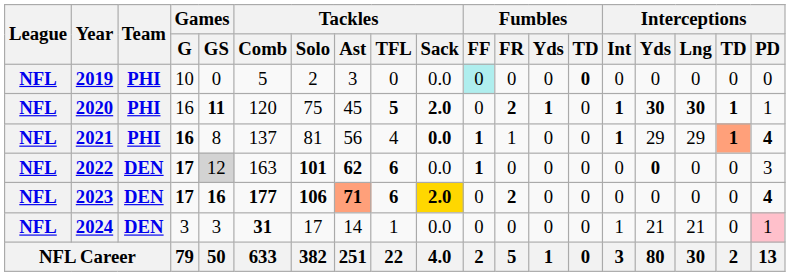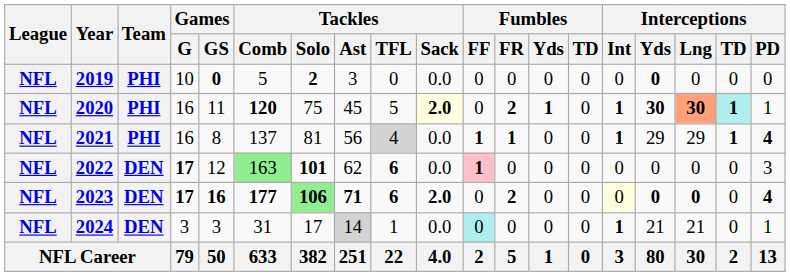(216, 78) normal -> (216, 78) bold
(313, 78) normal -> (313, 78) bold
(479, 78) paleturquoise background -> (479, 78) no background
(586, 78) bold -> (586, 78) normal
(655, 78) normal -> (655, 78) bold
(216, 108) bold -> (216, 108) normal
(263, 108) normal -> (263, 108) bold
(394, 108) bold -> (394, 108) normal
(440, 108) no background -> (440, 108) lightyellow background
(696, 108) no background -> (696, 108) lightsalmon background
(733, 108) no background -> (733, 108) paleturquoise background
(184, 138) bold -> (184, 138) normal
(394, 138) no background -> (394, 138) lightgrey background
(440, 138) bold -> (440, 138) normal
(512, 138) normal -> (512, 138) bold
(733, 138) lightsalmon background -> (733, 138) no background
(216, 167) lightgrey background -> (216, 167) no background
(263, 167) no background -> (263, 167) lightgreen background
(353, 167) bold -> (353, 167) normal
(479, 167) no background -> (479, 167) pink background
(655, 167) bold -> (655, 167) normal
(313, 197) no background -> (313, 197) lightgreen background
(353, 197) lightsalmon background -> (353, 197) no background
(440, 197) gold background -> (440, 197) no background
(619, 197) no background -> (619, 197) lightyellow background
(655, 197) normal -> (655, 197) bold
(696, 197) normal -> (696, 197) bold
(263, 227) bold -> (263, 227) normal
(353, 227) no background -> (353, 227) lightgrey background
(479, 227) no background -> (479, 227) paleturquoise background
(619, 227) normal -> (619, 227) bold
(768, 227) pink background -> (768, 227) no background
